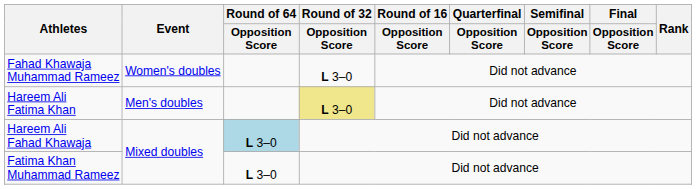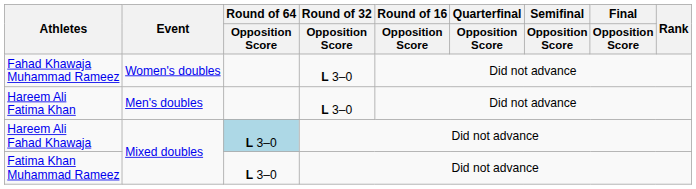(337, 110) khaki background -> (337, 110) no background
